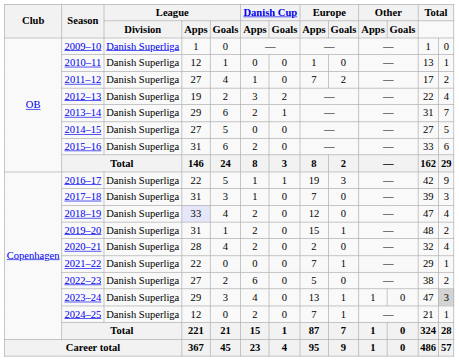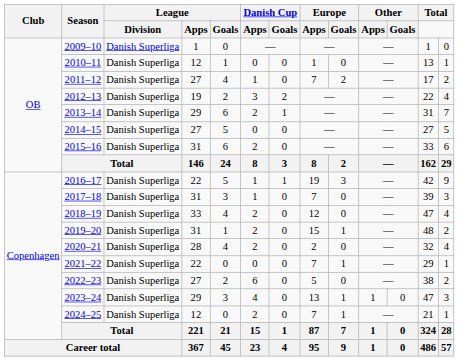(196, 213) lavender background -> (196, 213) no background
(446, 297) lightgrey background -> (446, 297) no background
